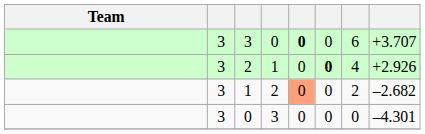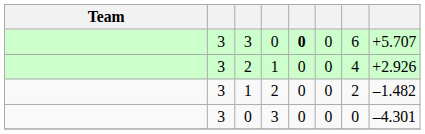(394, 41) +3.707 -> (394, 41) +5.707
(328, 66) bold -> (328, 66) normal
(302, 91) lightsalmon background -> (302, 91) no background
(394, 91) –2.682 -> (394, 91) –1.482
